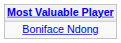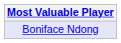(60, 30) no background -> (60, 30) lavender background
